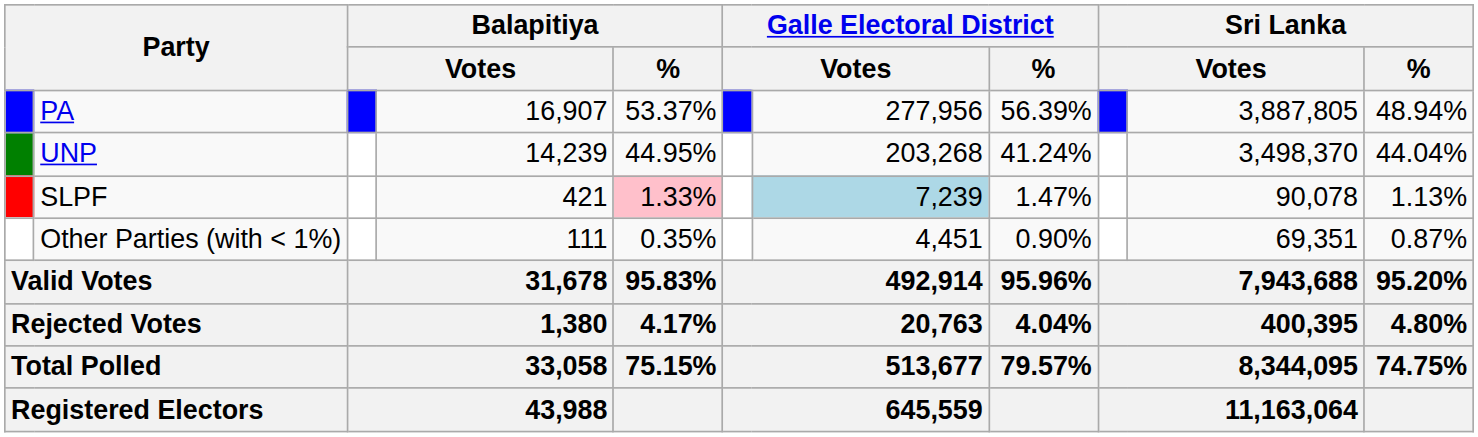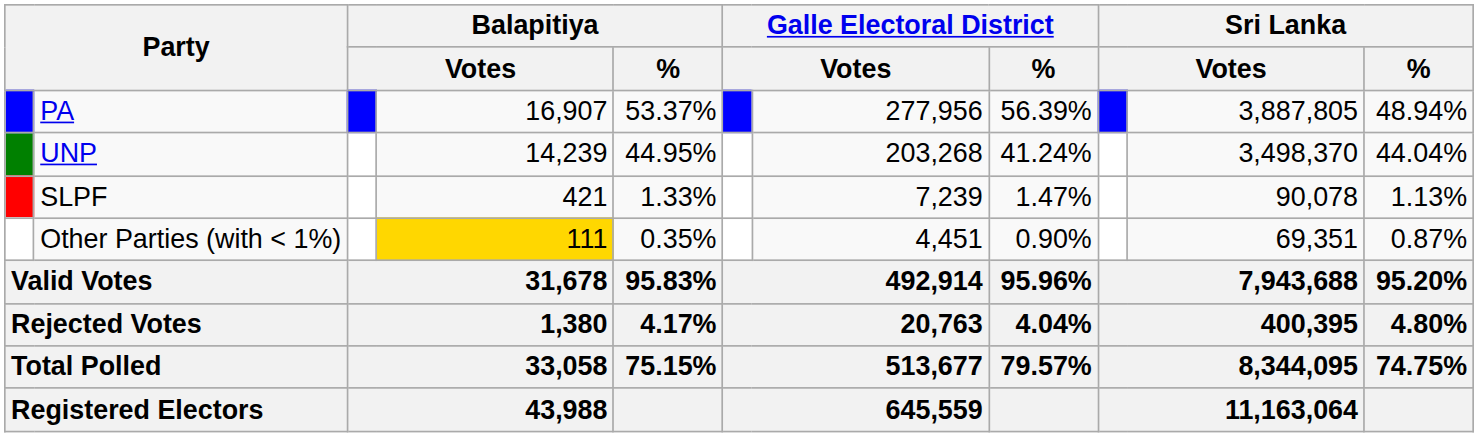(678, 196) pink background -> (678, 196) no background
(949, 196) lightblue background -> (949, 196) no background
(587, 238) no background -> (587, 238) gold background
